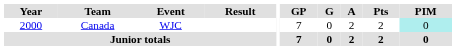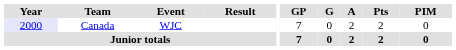(31, 25) no background -> (31, 25) lavender background
(426, 25) paleturquoise background -> (426, 25) no background
